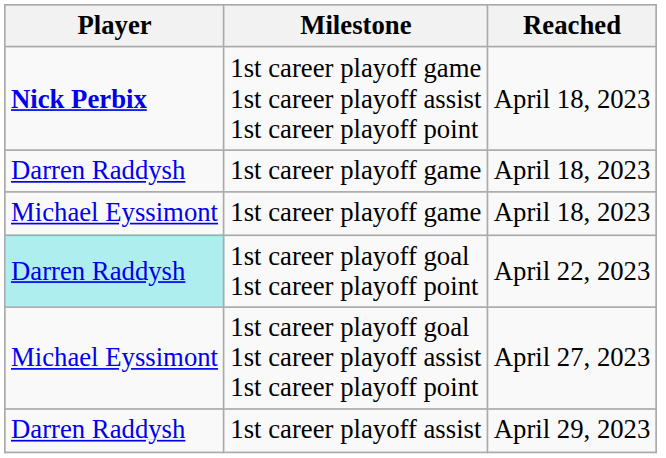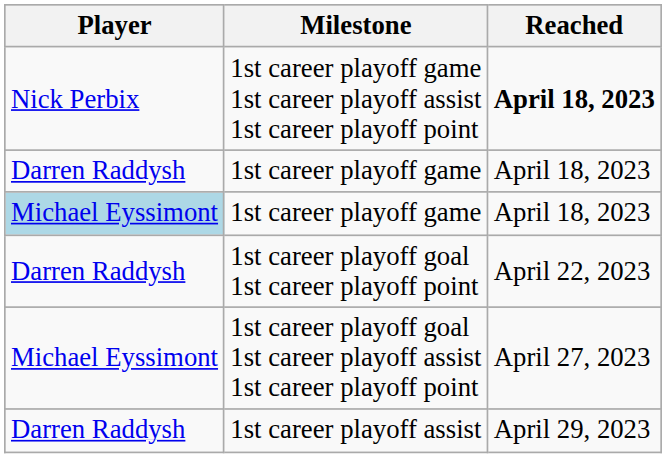(79, 98) bold -> (75, 98) normal
(572, 98) normal -> (574, 98) bold
(115, 212) no background -> (115, 212) lightblue background
(98, 270) paleturquoise background -> (98, 270) no background
